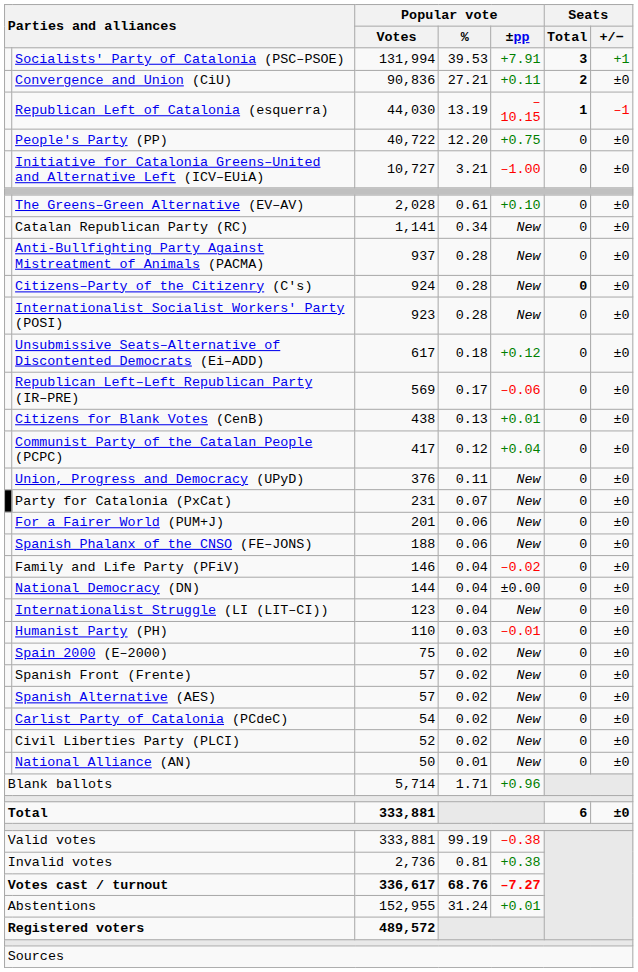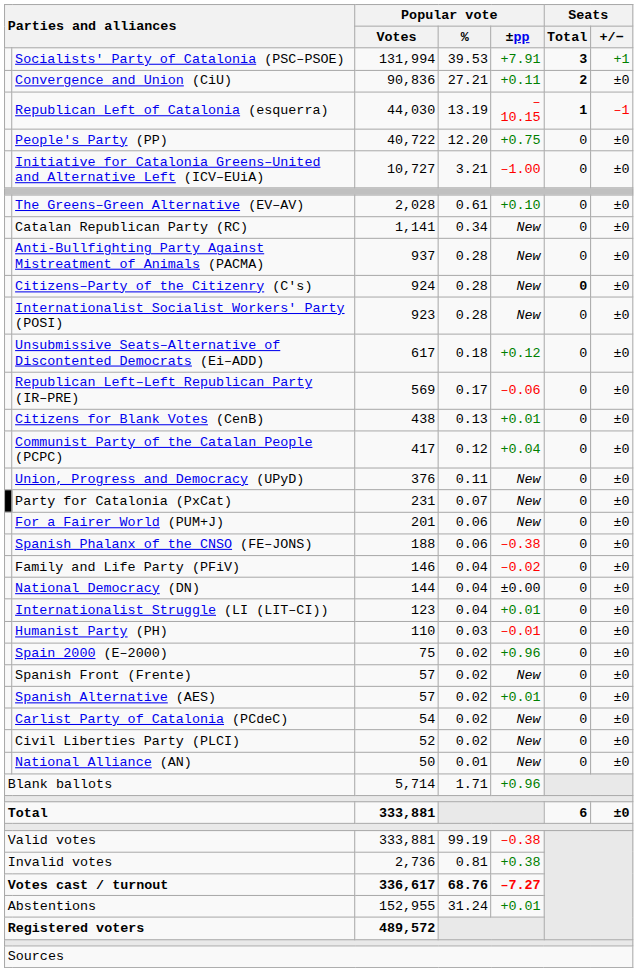(529, 545) New -> (521, 545) –0.38
(529, 610) New -> (521, 610) +0.01
(529, 654) New -> (521, 654) +0.96
(529, 697) New -> (521, 697) +0.01
